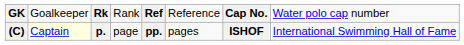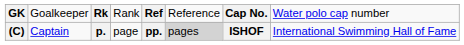(50, 31) lightyellow background -> (50, 31) no background
(183, 31) no background -> (183, 31) lightgrey background
